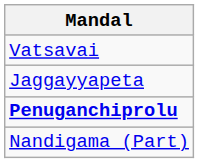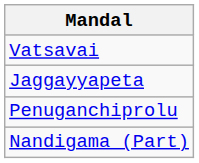(93, 112) bold -> (93, 112) normal
